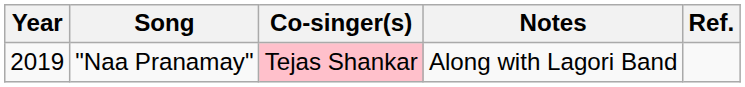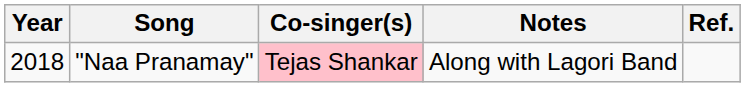(37, 61) 2019 -> (37, 61) 2018
